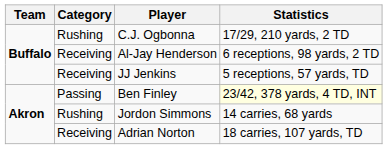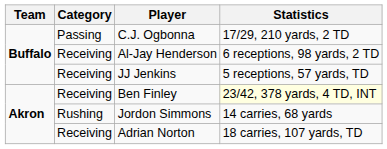(80, 34) Rushing -> (79, 34) Passing
(79, 94) Passing -> (85, 94) Receiving
